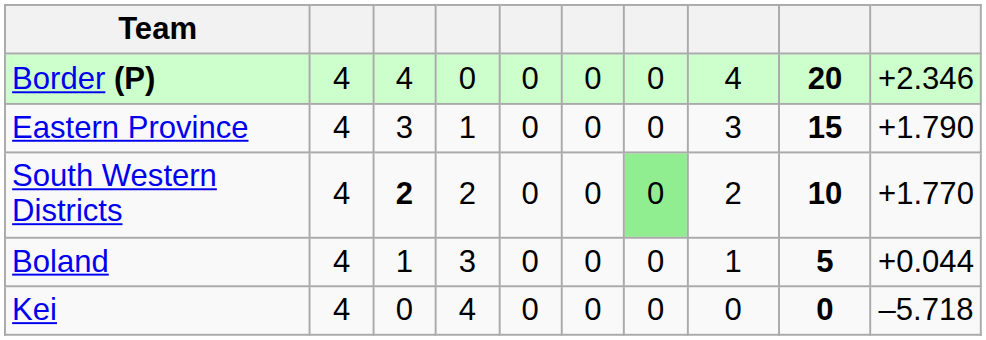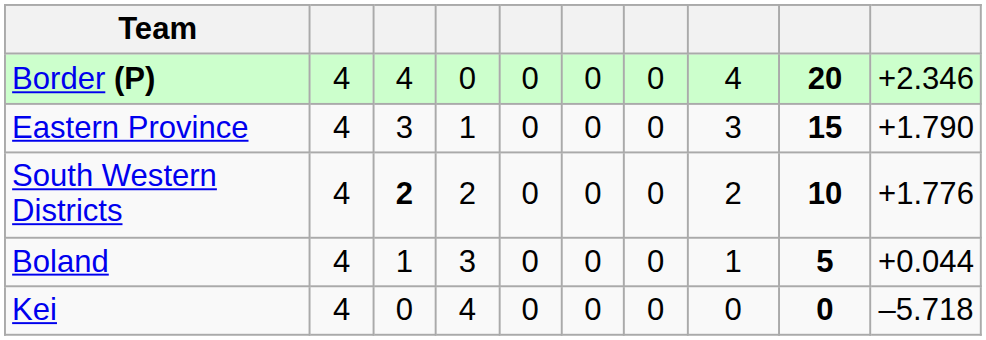(656, 194) lightgreen background -> (656, 194) no background
(926, 194) +1.770 -> (926, 194) +1.776
